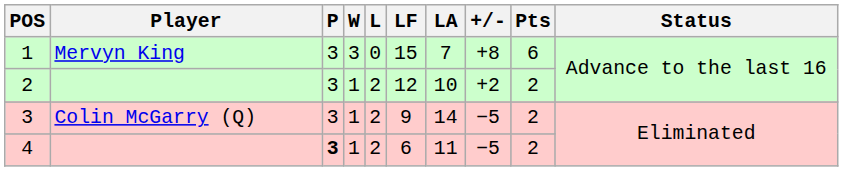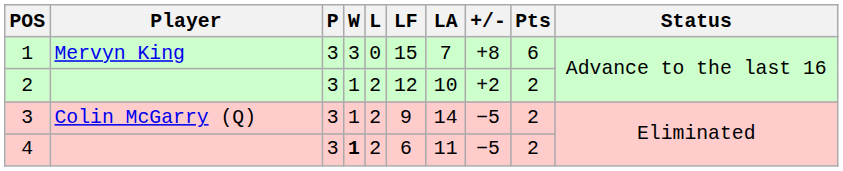(333, 150) bold -> (333, 150) normal
(354, 150) normal -> (354, 150) bold
